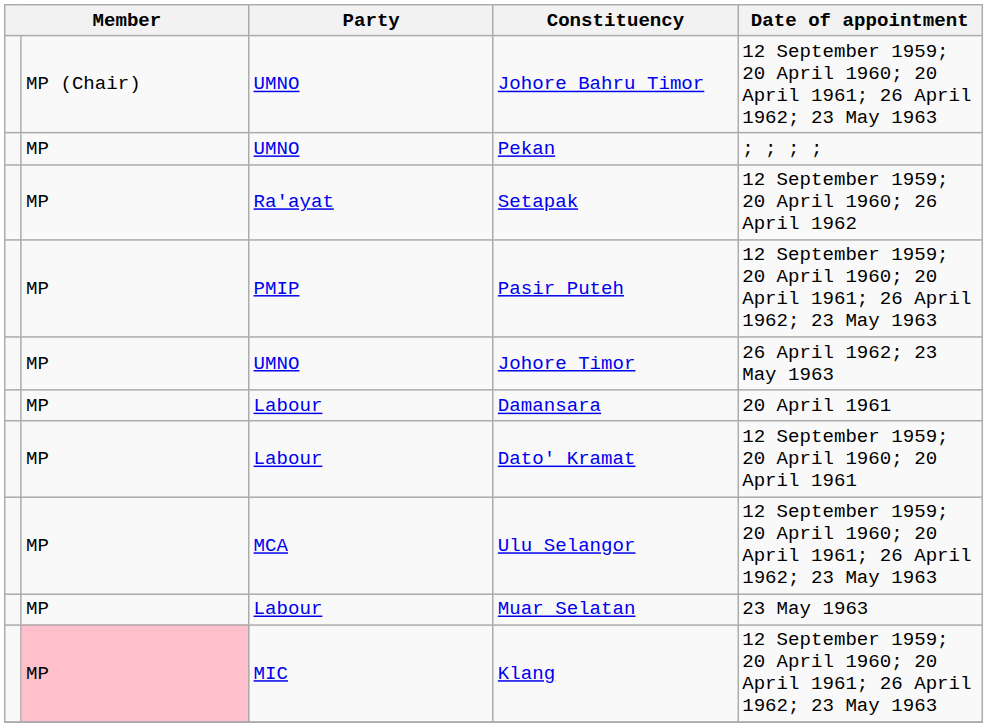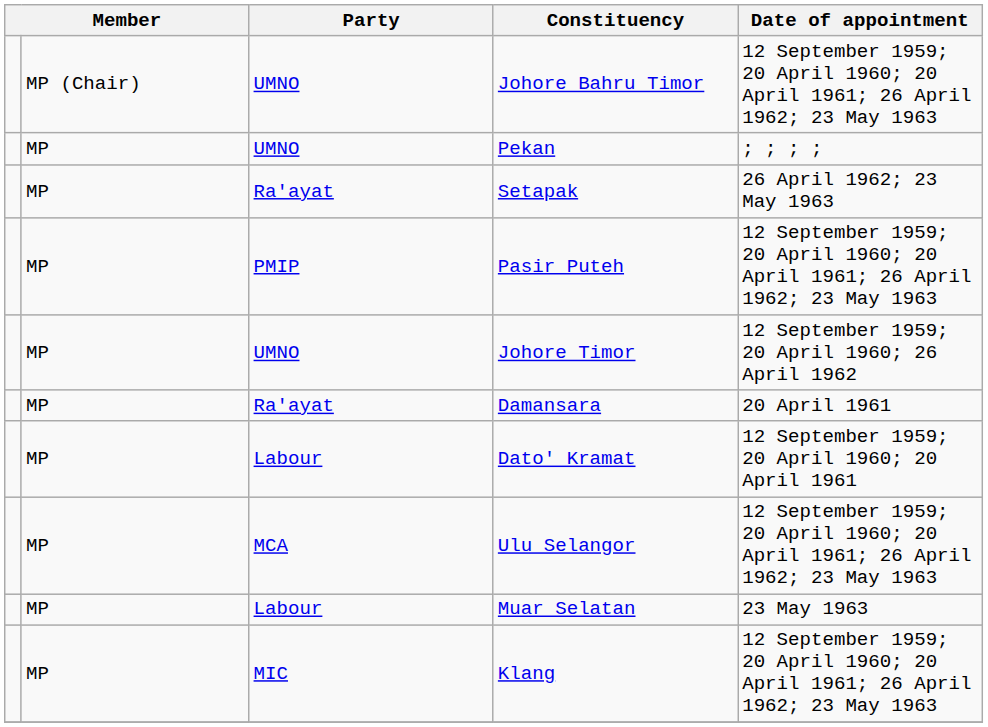(845, 202) 12 September 1959; 20 April 1960; 26 April 1962 -> (840, 191) 26 April 1962; 23 May 1963
(840, 363) 26 April 1962; 23 May 1963 -> (845, 352) 12 September 1959; 20 April 1960; 26 April 1962
(288, 406) Labour -> (294, 406) Ra'ayat
(37, 674) pink background -> (37, 674) no background
